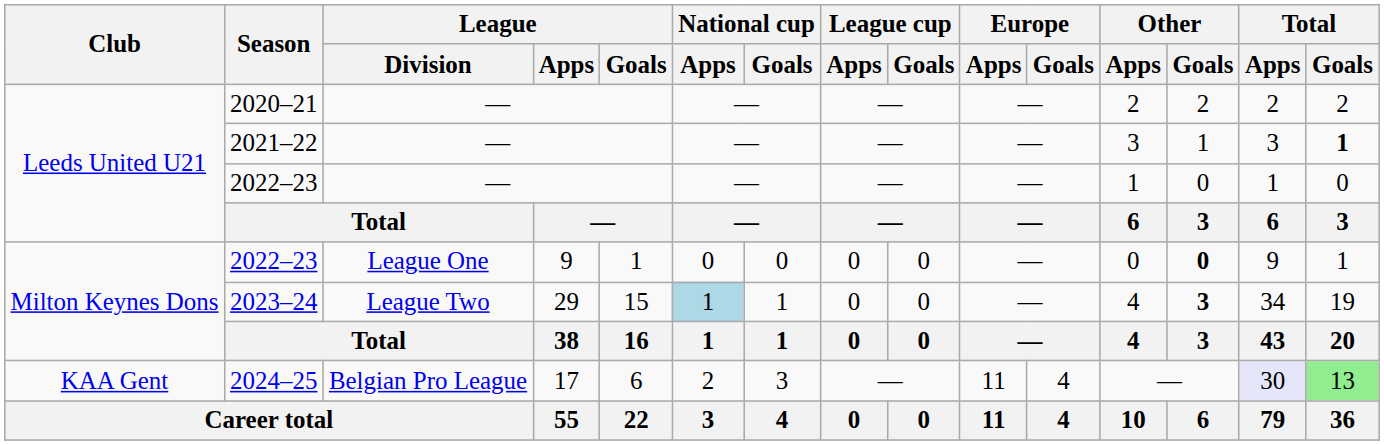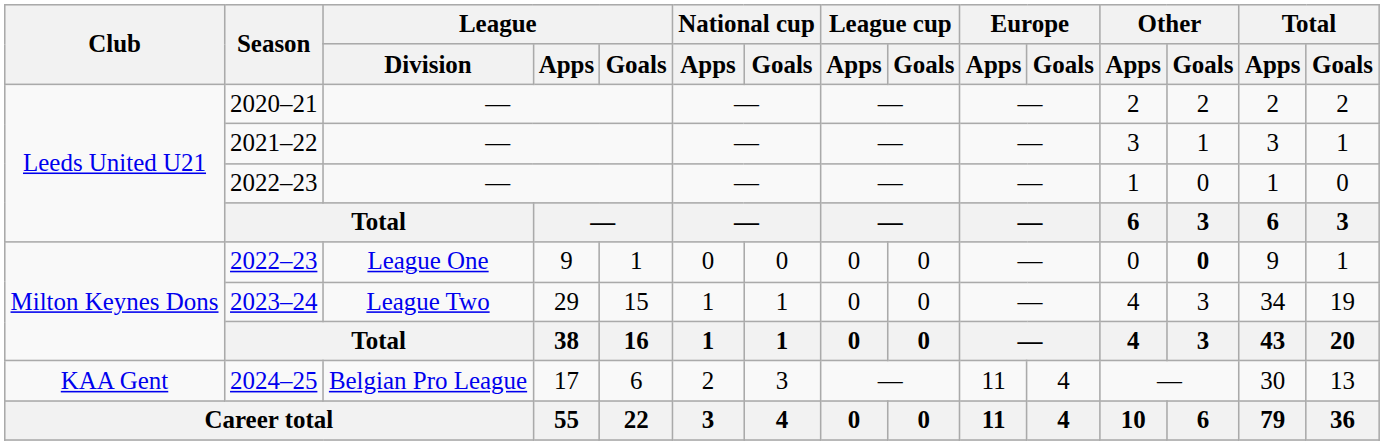(1342, 143) bold -> (1342, 143) normal
(708, 301) lightblue background -> (708, 301) no background
(1203, 301) bold -> (1203, 301) normal
(1273, 380) lavender background -> (1273, 380) no background
(1342, 380) lightgreen background -> (1342, 380) no background
